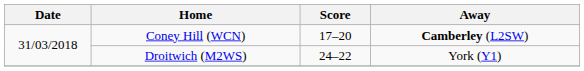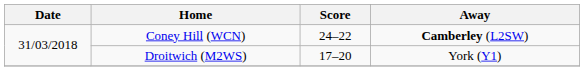(335, 35) 17–20 -> (335, 35) 24–22
(335, 55) 24–22 -> (335, 55) 17–20
